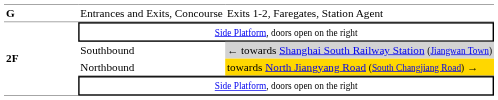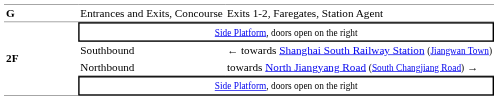(359, 50) lightgrey background -> (359, 50) no background
(353, 67) gold background -> (353, 67) no background
